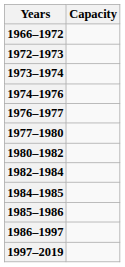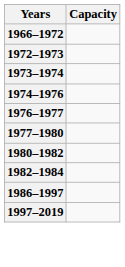- row: (35, 192)
- row: (35, 212)
